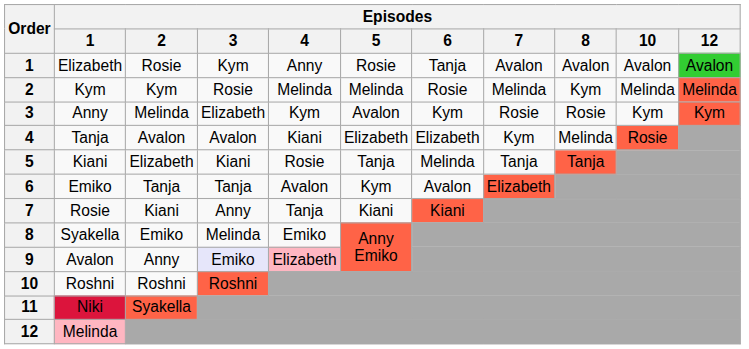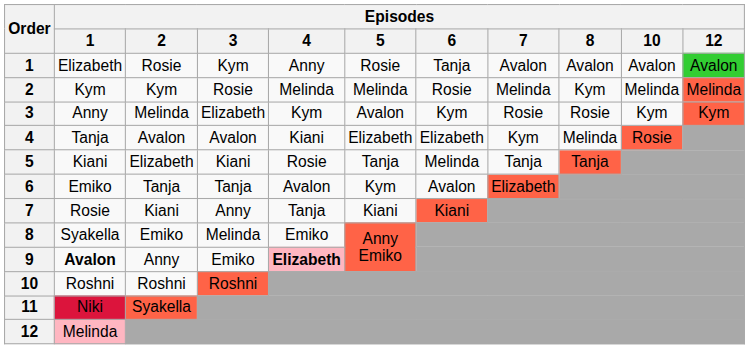(90, 259) normal -> (90, 259) bold
(233, 259) lavender background -> (233, 259) no background
(305, 259) normal -> (307, 259) bold
